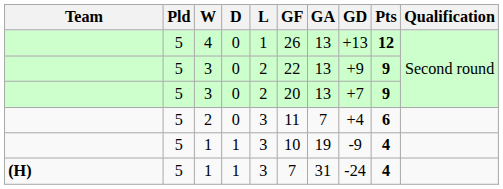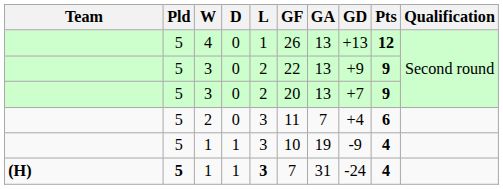(179, 171) normal -> (179, 171) bold
(263, 171) normal -> (263, 171) bold
